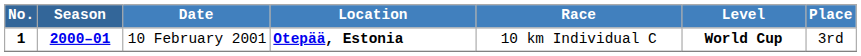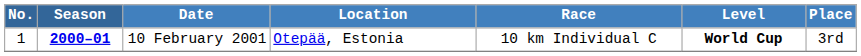(21, 40) bold -> (21, 40) normal
(338, 40) bold -> (338, 40) normal
